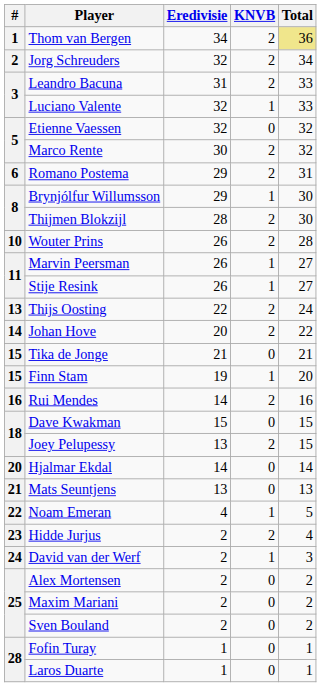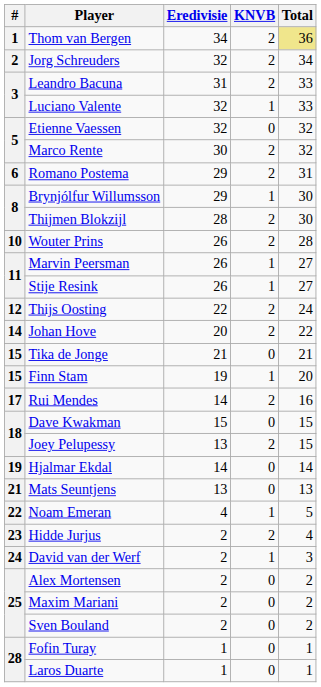(15, 309) 13 -> (15, 309) 12
(15, 399) 16 -> (15, 399) 17
(15, 467) 20 -> (15, 467) 19
